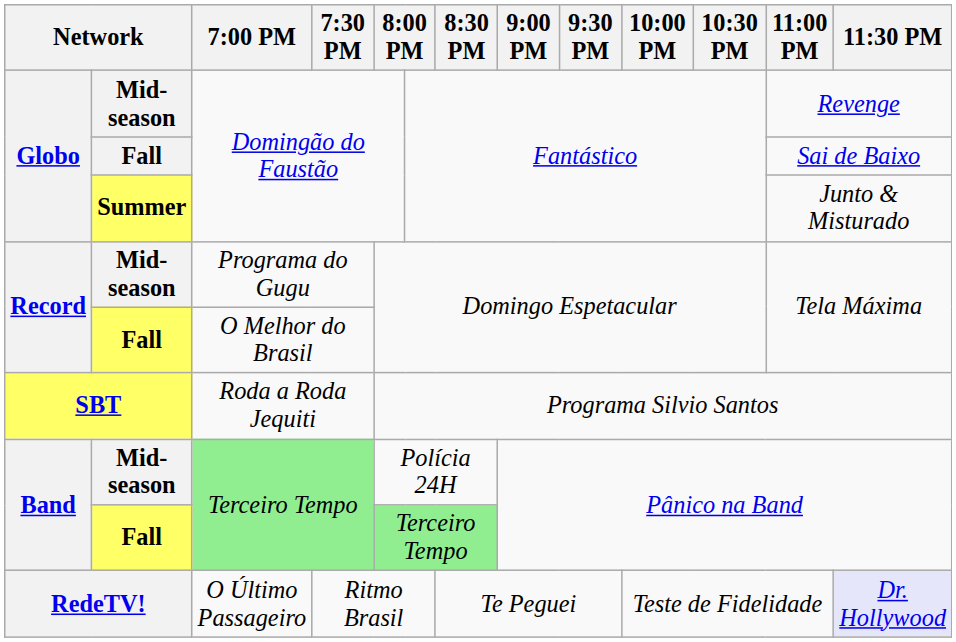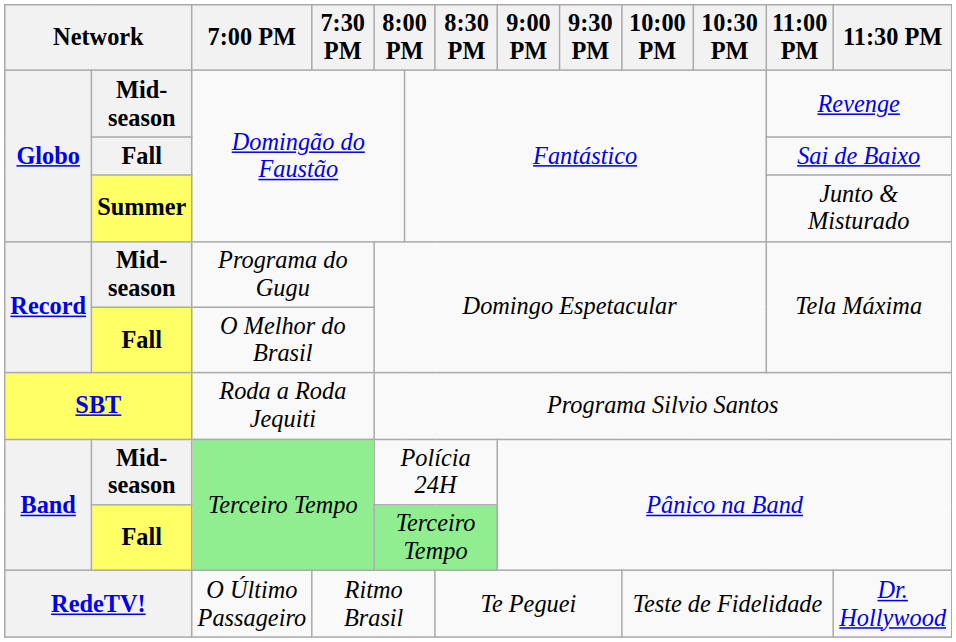(893, 603) lavender background -> (893, 603) no background
